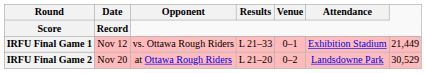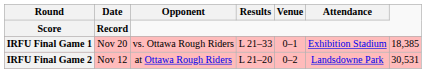(112, 44) Nov 12 -> (112, 44) Nov 20
(405, 44) 21,449 -> (405, 44) 18,385
(112, 60) Nov 20 -> (112, 60) Nov 12
(405, 60) 30,529 -> (405, 60) 30,531
